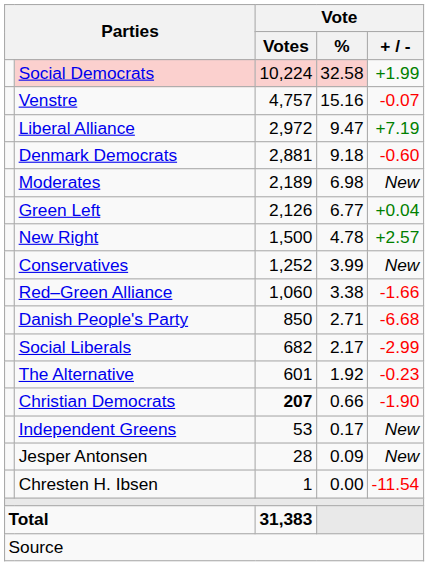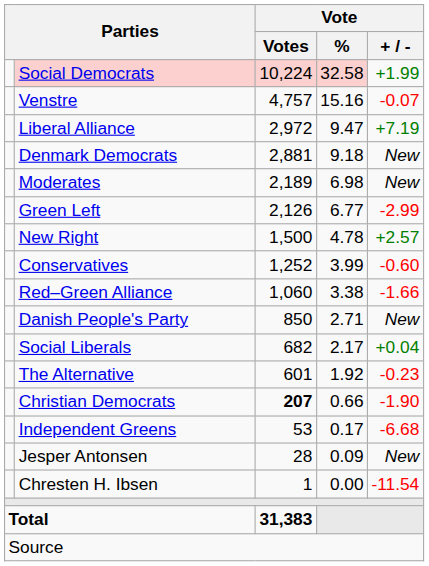(400, 155) -0.60 -> (402, 155) New
(397, 210) +0.04 -> (400, 210) -2.99
(402, 264) New -> (400, 264) -0.60
(400, 319) -6.68 -> (402, 319) New
(400, 347) -2.99 -> (397, 347) +0.04
(402, 429) New -> (400, 429) -6.68
